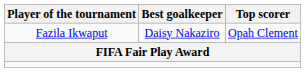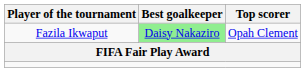(182, 33) no background -> (182, 33) lightgreen background
